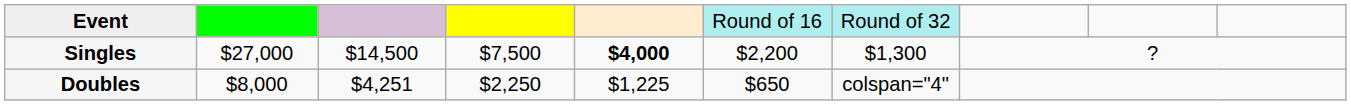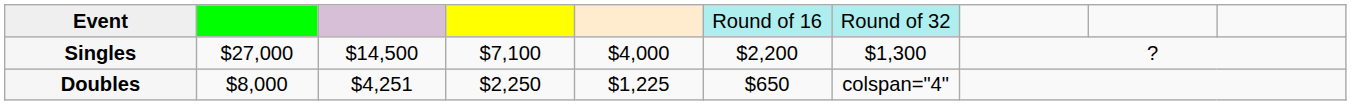(510, 53) $7,500 -> (510, 53) $7,100
(639, 53) bold -> (639, 53) normal
